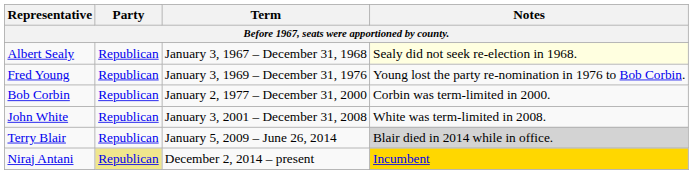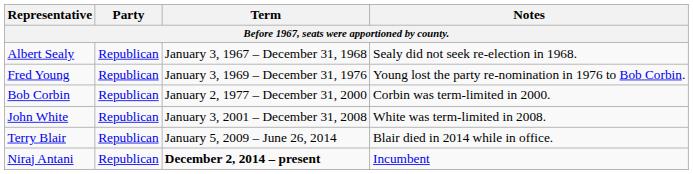(475, 53) lightyellow background -> (475, 53) no background
(463, 137) lightgrey background -> (463, 137) no background
(128, 158) khaki background -> (128, 158) no background
(239, 158) normal -> (243, 158) bold
(401, 158) gold background -> (401, 158) no background
